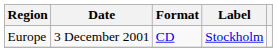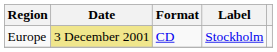(102, 36) no background -> (102, 36) khaki background
